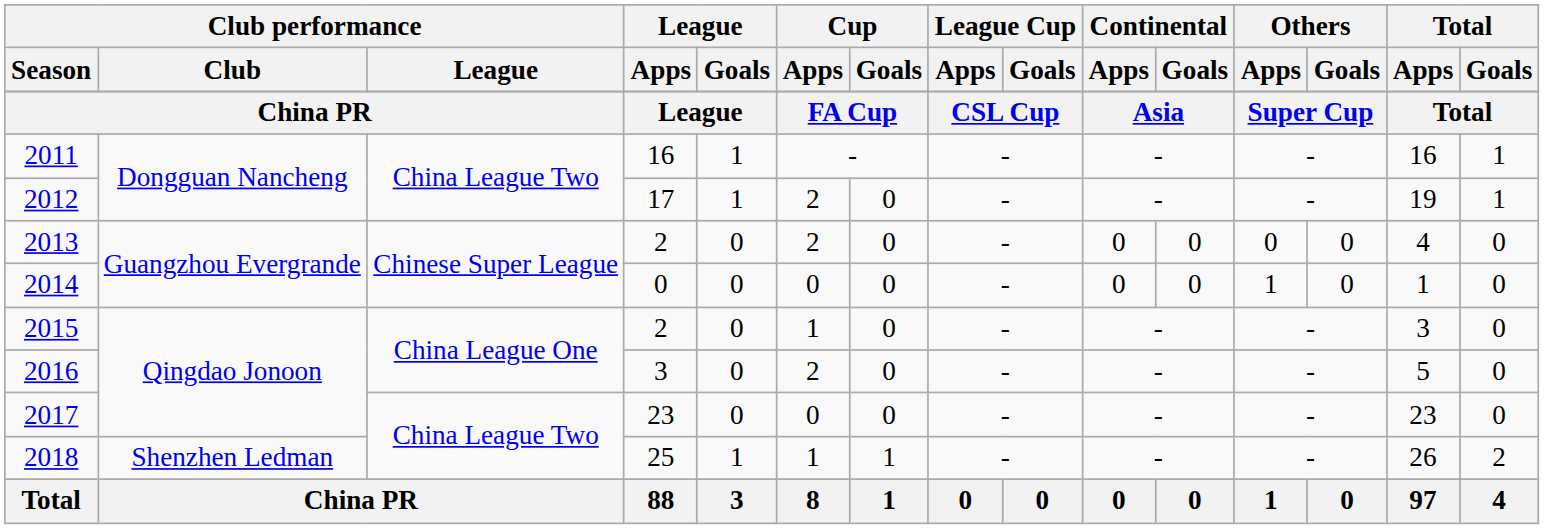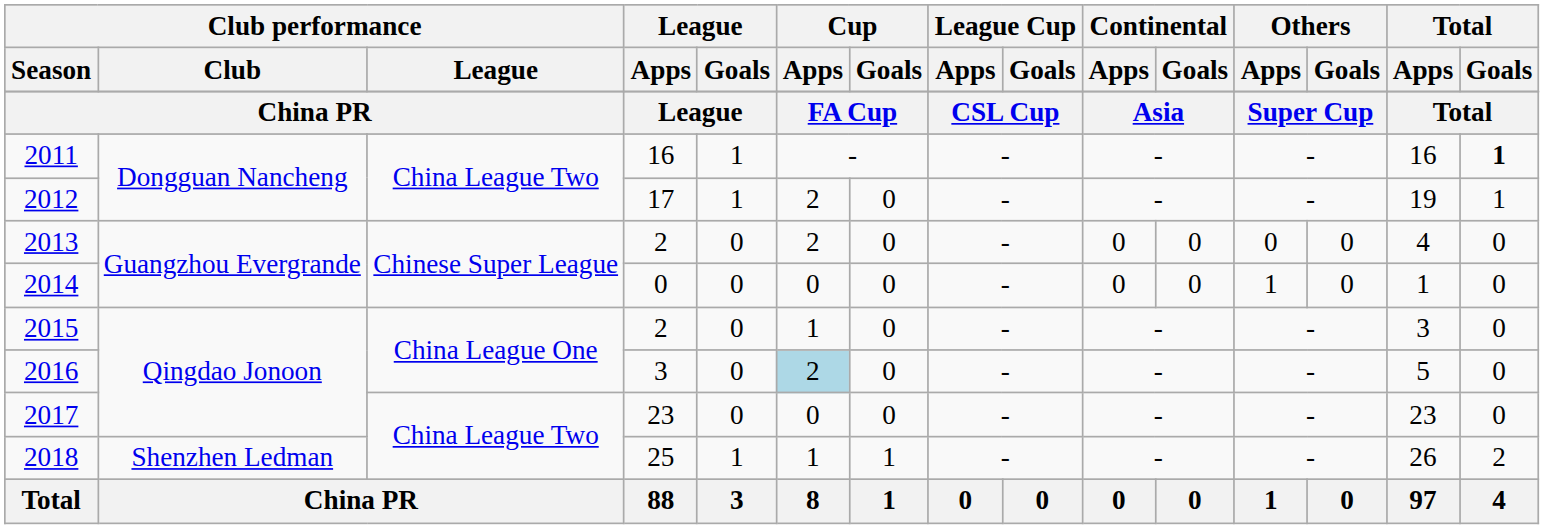(1499, 155) normal -> (1499, 155) bold
(813, 371) no background -> (813, 371) lightblue background
